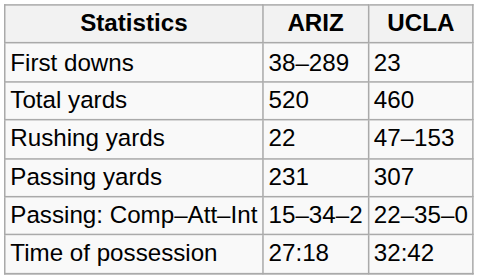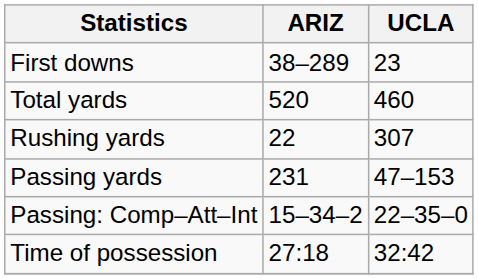(414, 138) 47–153 -> (394, 138) 307
(394, 177) 307 -> (414, 177) 47–153
